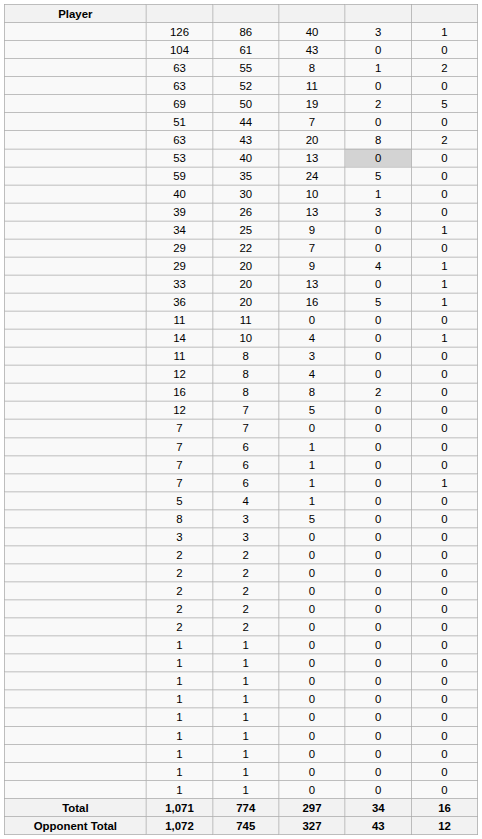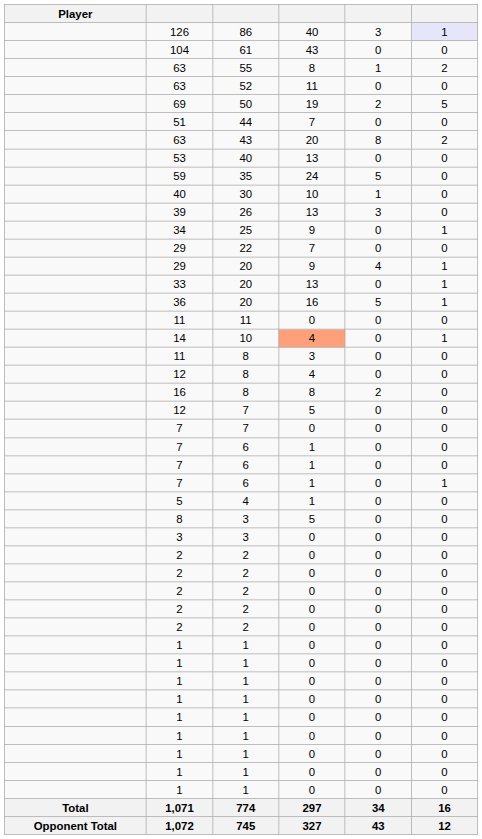(444, 32) no background -> (444, 32) lavender background
(378, 158) lightgrey background -> (378, 158) no background
(312, 338) no background -> (312, 338) lightsalmon background
